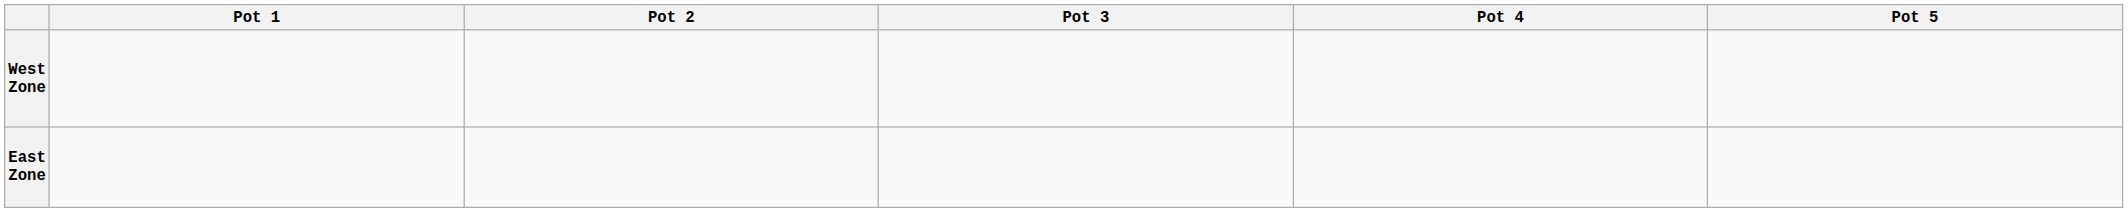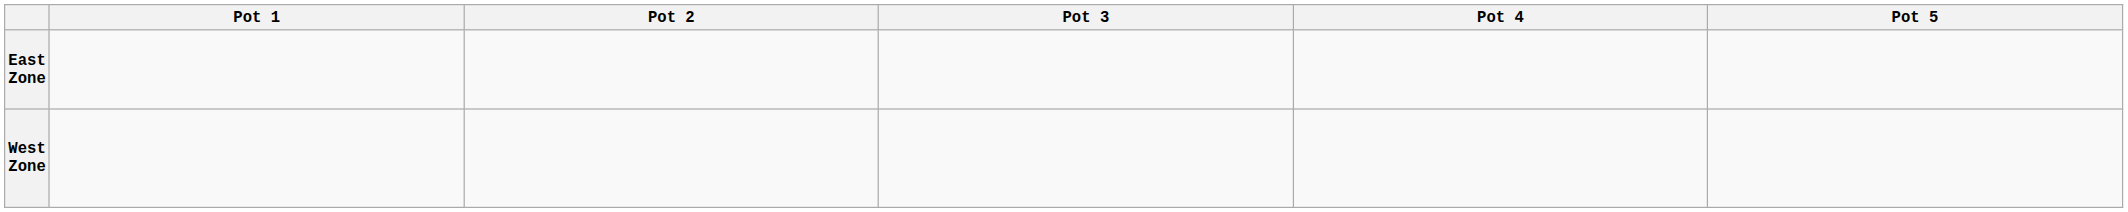rows swapped: (27, 79) <-> (27, 167)
